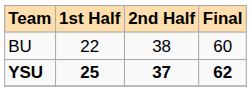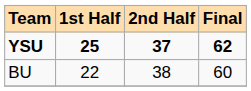rows swapped: (26, 72) <-> (20, 45)
